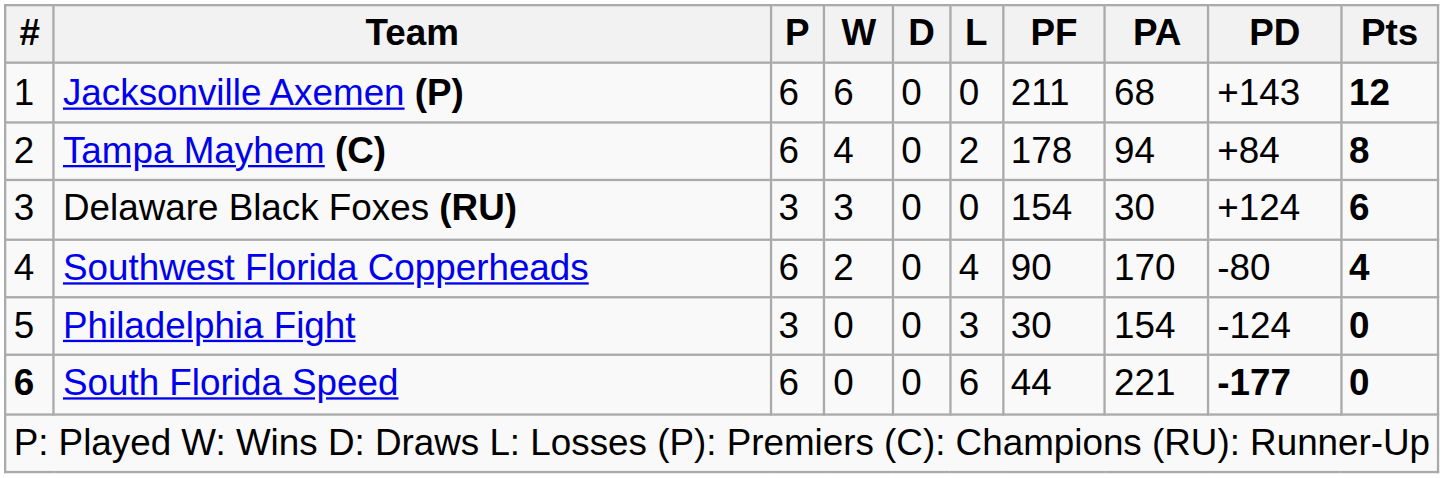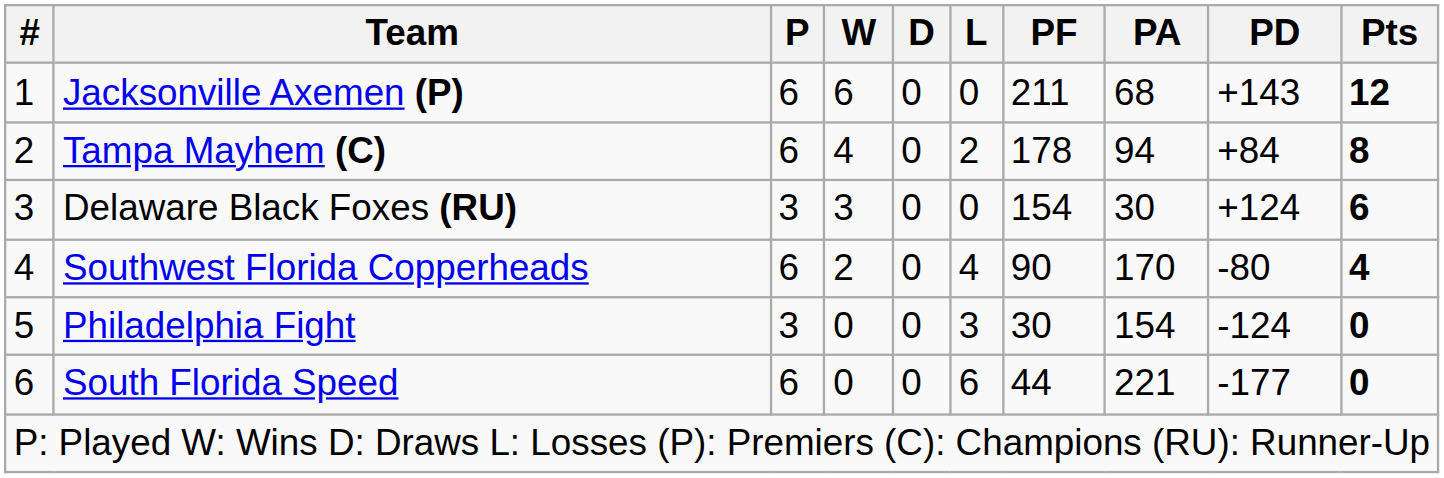(24, 383) bold -> (24, 383) normal
(1254, 383) bold -> (1254, 383) normal
